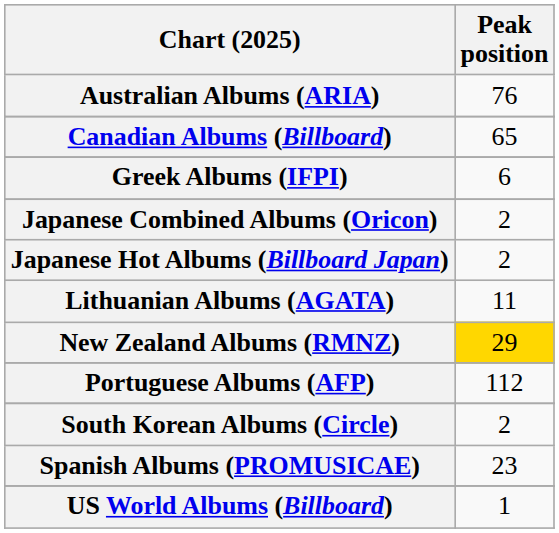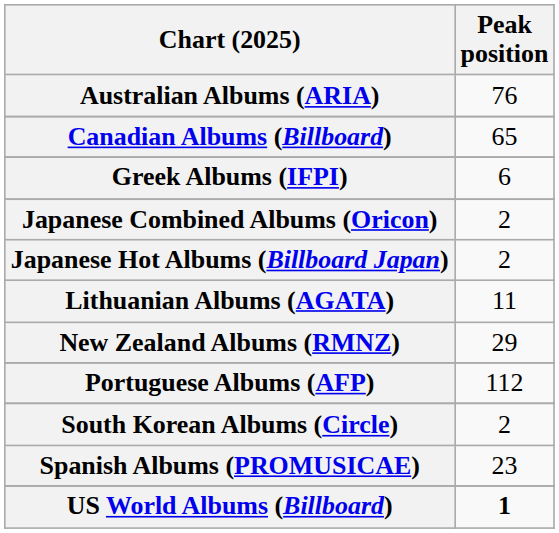(505, 341) gold background -> (505, 341) no background
(505, 506) normal -> (505, 506) bold
